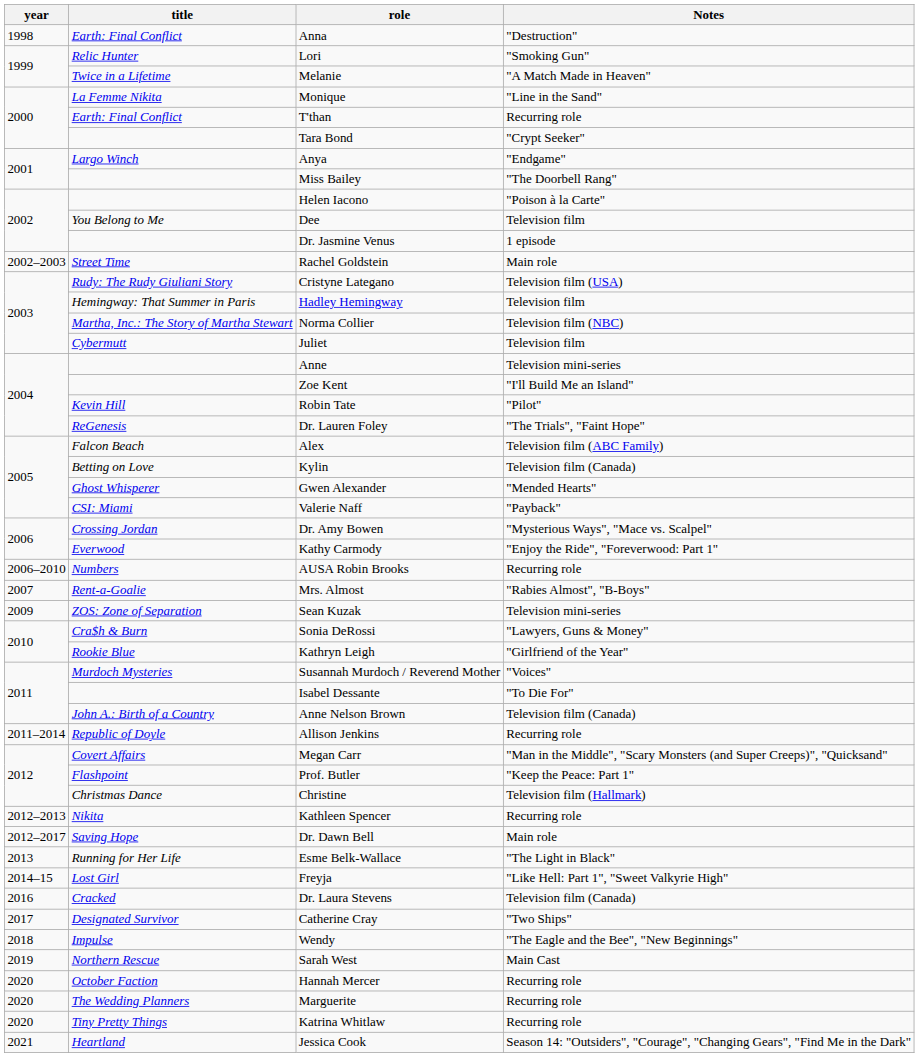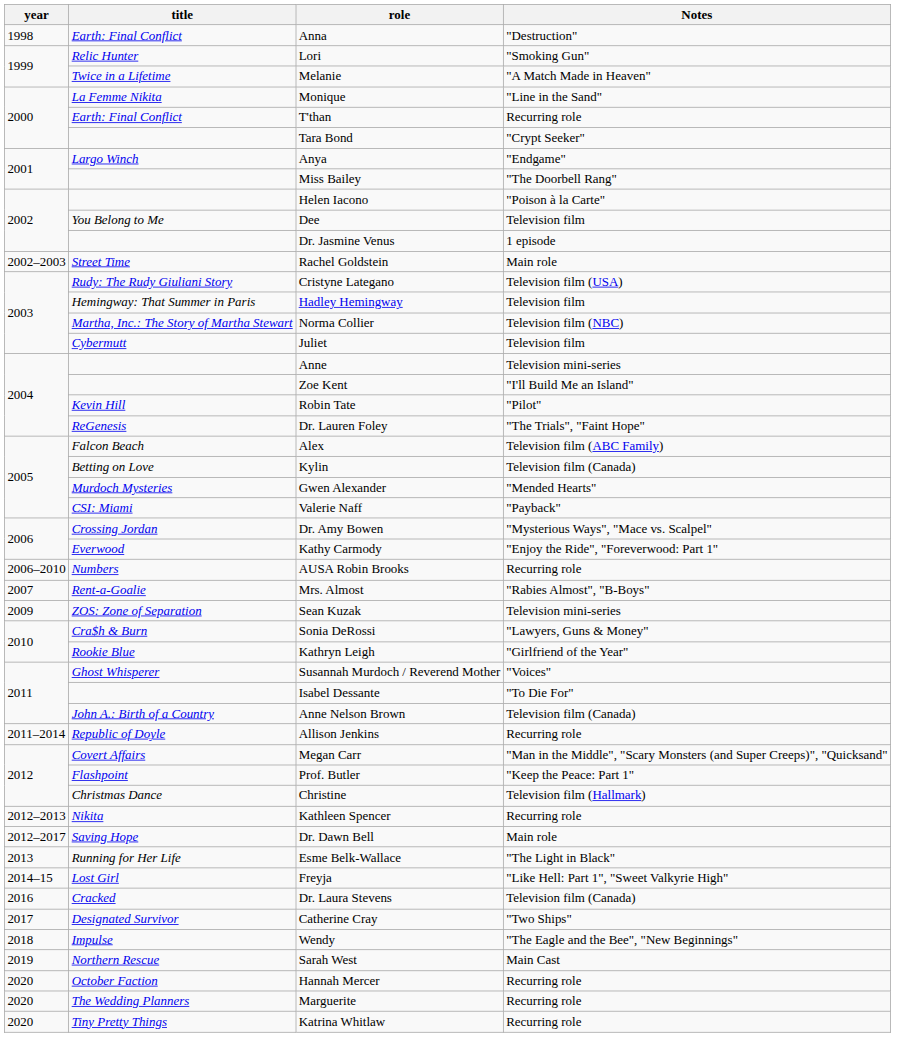(116, 487) Ghost Whisperer -> (122, 487) Murdoch Mysteries
(122, 672) Murdoch Mysteries -> (116, 672) Ghost Whisperer
- row: (332, 1042)
